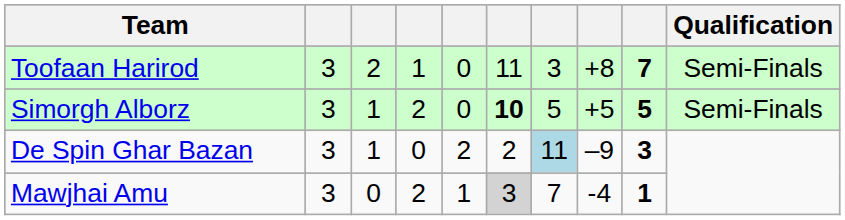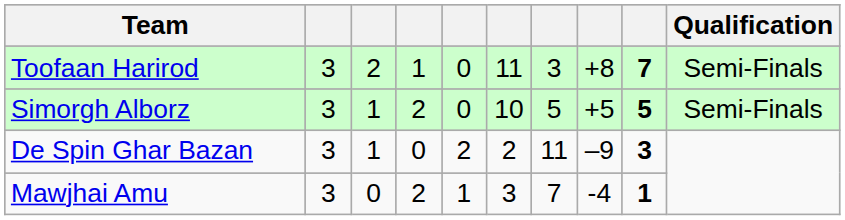(509, 109) bold -> (509, 109) normal
(554, 151) lightblue background -> (554, 151) no background
(509, 192) lightgrey background -> (509, 192) no background
